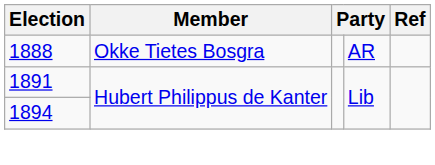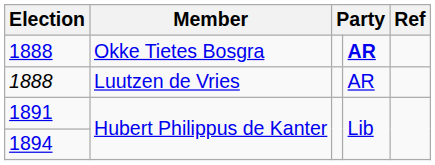(361, 50) normal -> (362, 50) bold
+ row: (31, 81)
